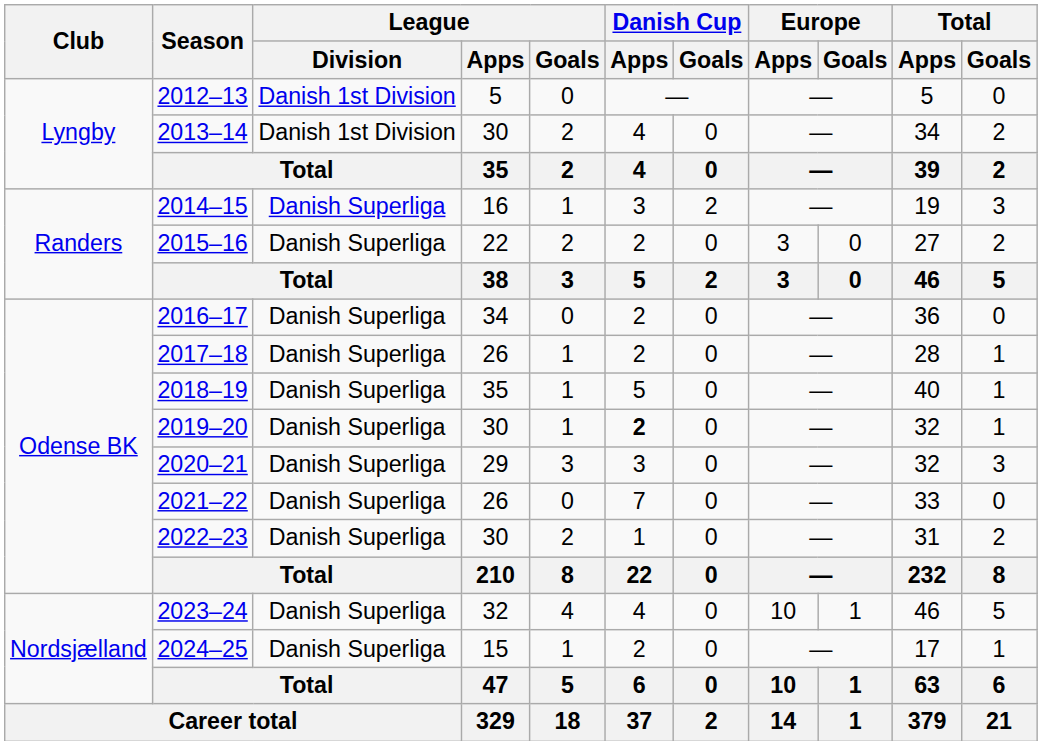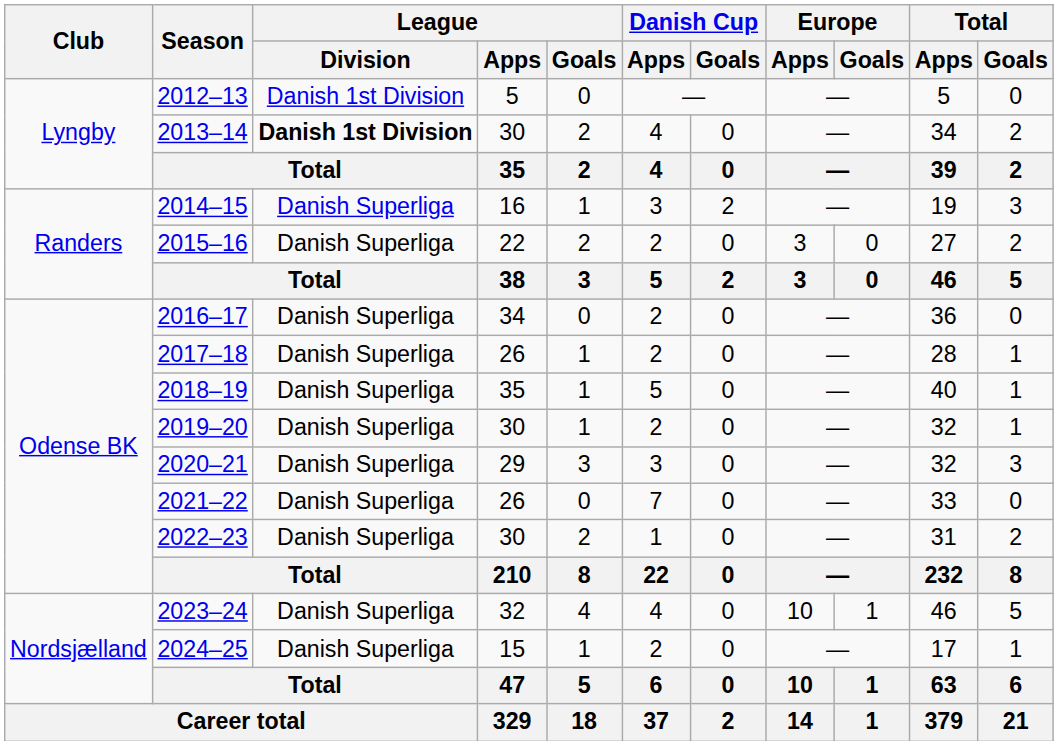(357, 133) normal -> (365, 133) bold
(639, 427) bold -> (656, 427) normal
